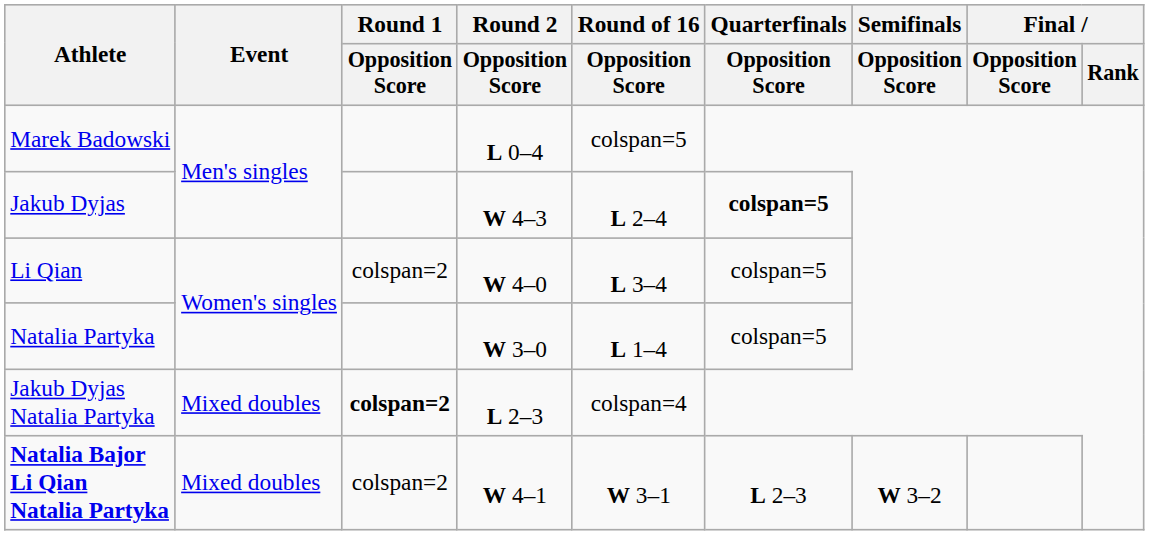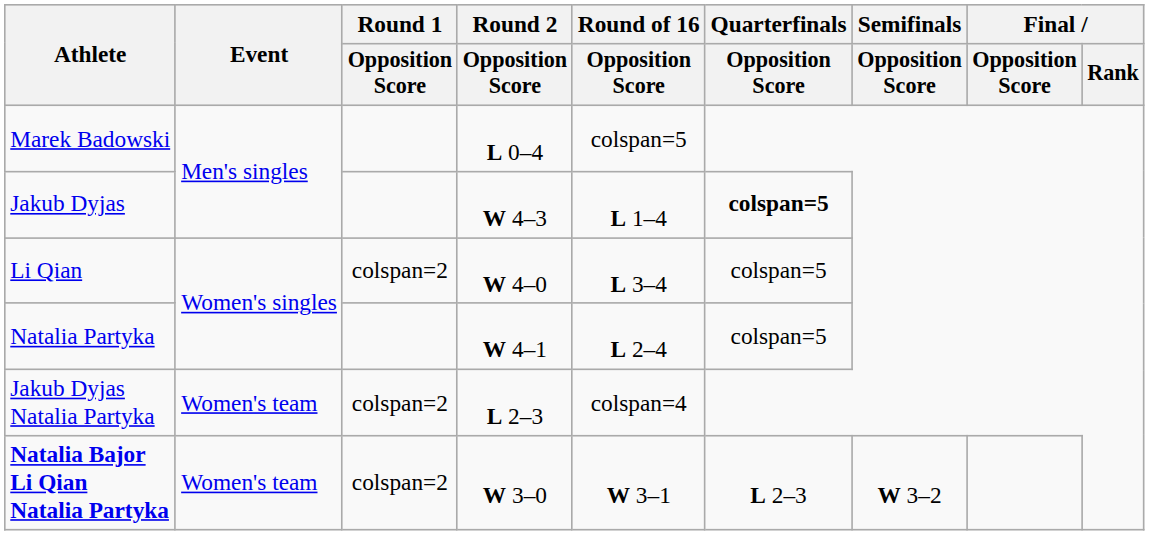(639, 218) L 2–4 -> (639, 218) L 1–4
(515, 350) W 3–0 -> (515, 350) W 4–1
(639, 350) L 1–4 -> (639, 350) L 2–4
(251, 402) Mixed doubles -> (249, 402) Women's team
(400, 402) bold -> (400, 402) normal
(251, 482) Mixed doubles -> (249, 482) Women's team
(515, 496) W 4–1 -> (515, 496) W 3–0
